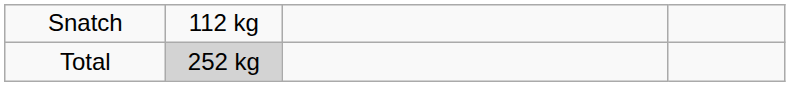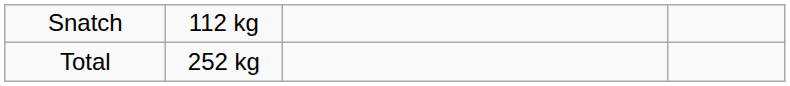(224, 61) lightgrey background -> (224, 61) no background
